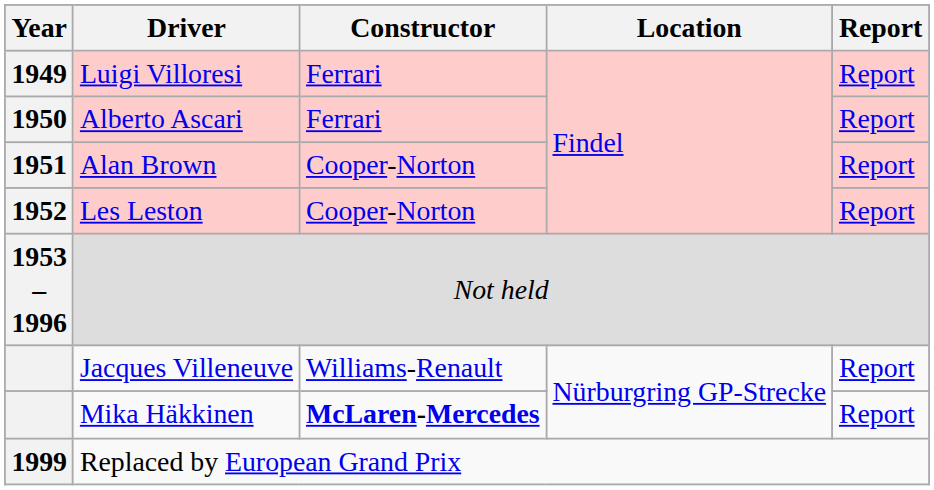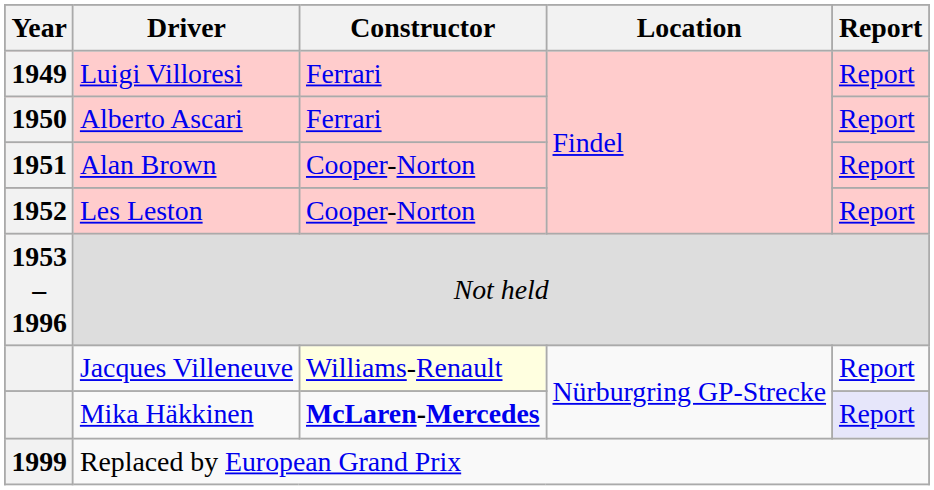(404, 368) no background -> (404, 368) lightyellow background
(877, 414) no background -> (877, 414) lavender background
